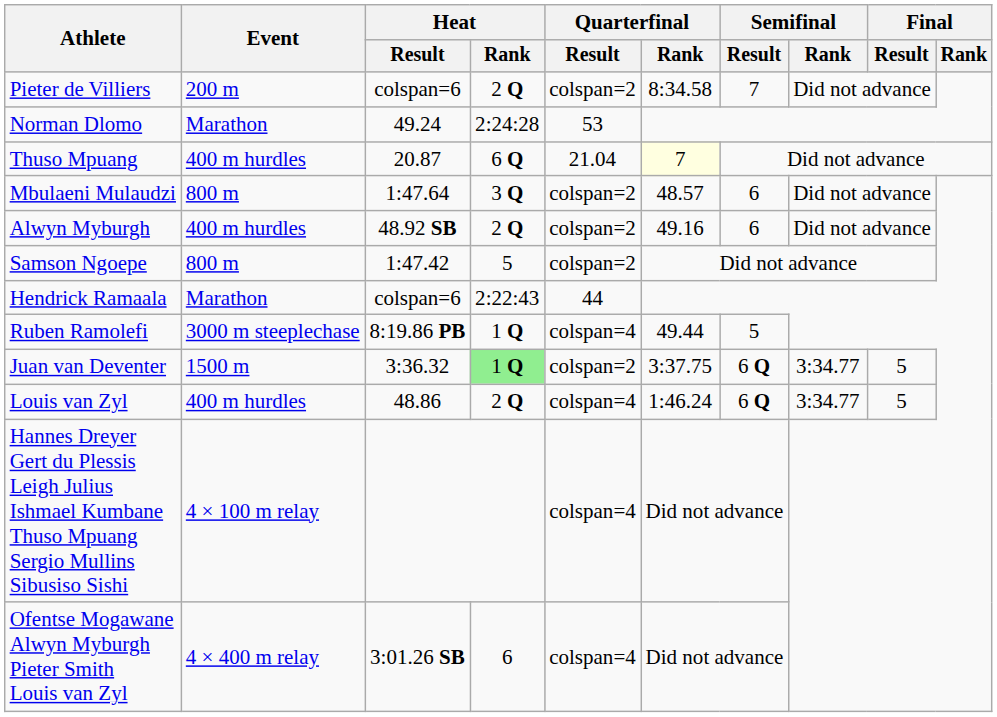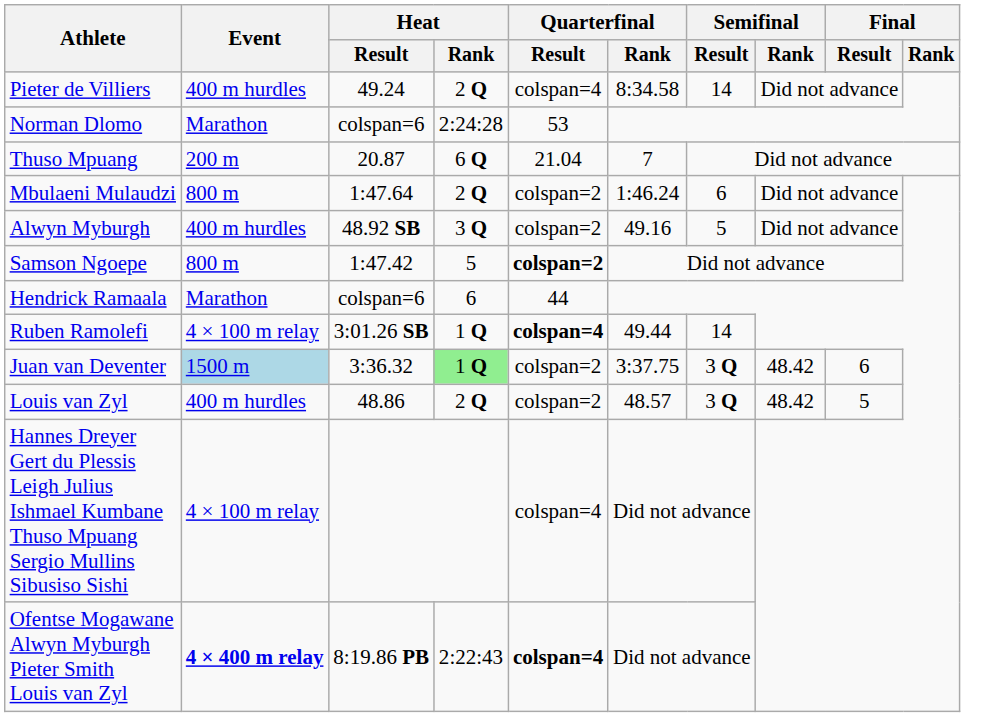(212, 89) 200 m -> (246, 89) 400 m hurdles
(417, 89) colspan=6 -> (381, 89) 49.24
(592, 89) colspan=2 -> (558, 89) colspan=4
(754, 89) 7 -> (721, 89) 14
(417, 124) 49.24 -> (381, 124) colspan=6
(246, 159) 400 m hurdles -> (212, 159) 200 m
(680, 159) lightyellow background -> (648, 159) no background
(507, 193) 3 Q -> (471, 193) 2 Q
(680, 193) 48.57 -> (648, 193) 1:46.24
(507, 228) 2 Q -> (471, 228) 3 Q
(754, 228) 6 -> (721, 228) 5
(592, 263) normal -> (558, 263) bold
(507, 297) 2:22:43 -> (471, 297) 6
(273, 332) 3000 m steeplechase -> (252, 332) 4 × 100 m relay
(417, 332) 8:19.86 PB -> (381, 332) 3:01.26 SB
(592, 332) normal -> (558, 332) bold
(754, 332) 5 -> (721, 332) 14
(218, 367) no background -> (218, 367) lightblue background
(754, 367) 6 Q -> (721, 367) 3 Q
(828, 367) 3:34.77 -> (790, 367) 48.42
(902, 367) 5 -> (864, 367) 6
(592, 401) colspan=4 -> (558, 401) colspan=2
(680, 401) 1:46.24 -> (648, 401) 48.57
(754, 401) 6 Q -> (721, 401) 3 Q
(828, 401) 3:34.77 -> (790, 401) 48.42
(252, 657) normal -> (255, 657) bold
(417, 657) 3:01.26 SB -> (381, 657) 8:19.86 PB
(507, 657) 6 -> (471, 657) 2:22:43
(592, 657) normal -> (558, 657) bold
